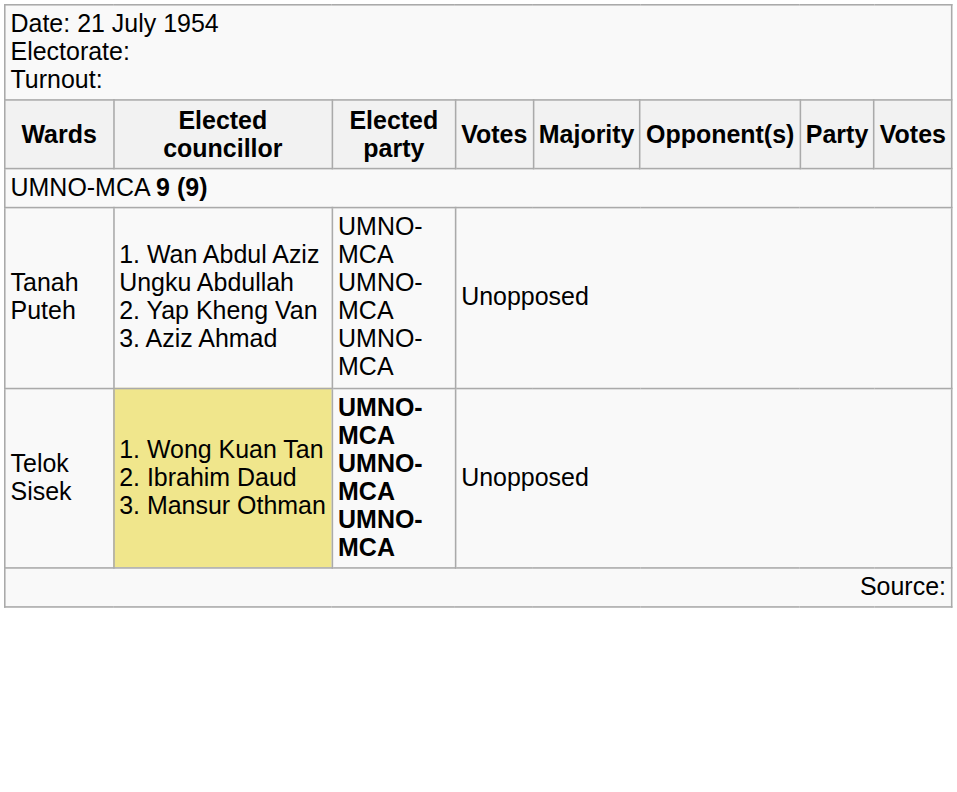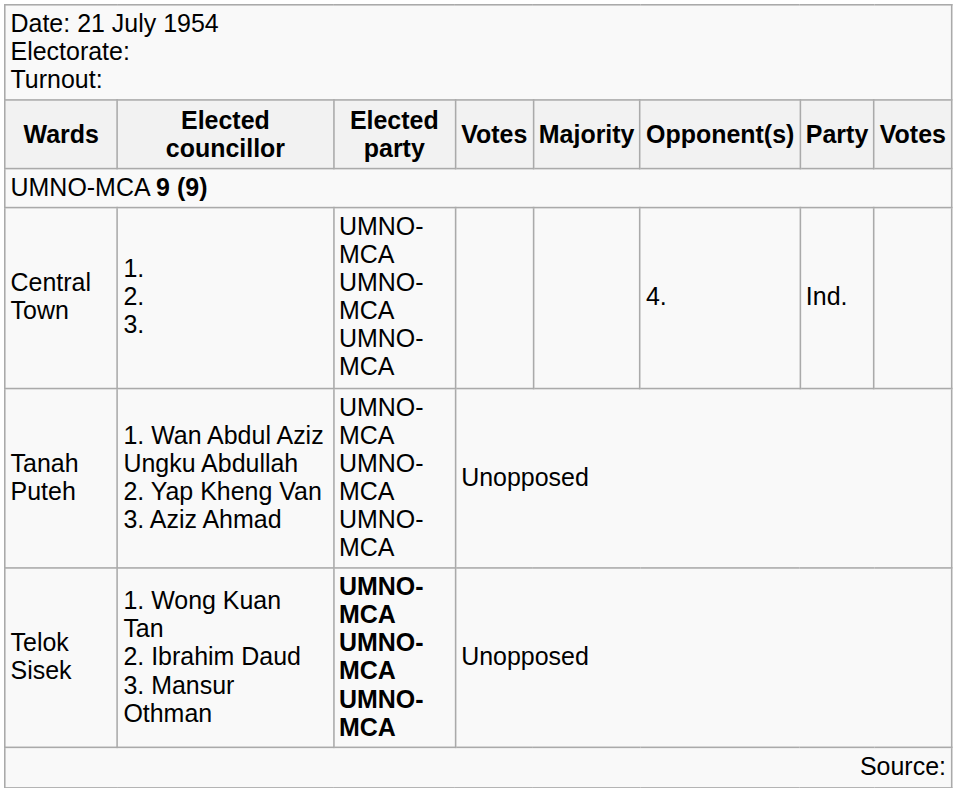+ row: (51, 297)
(222, 477) khaki background -> (212, 657) no background
